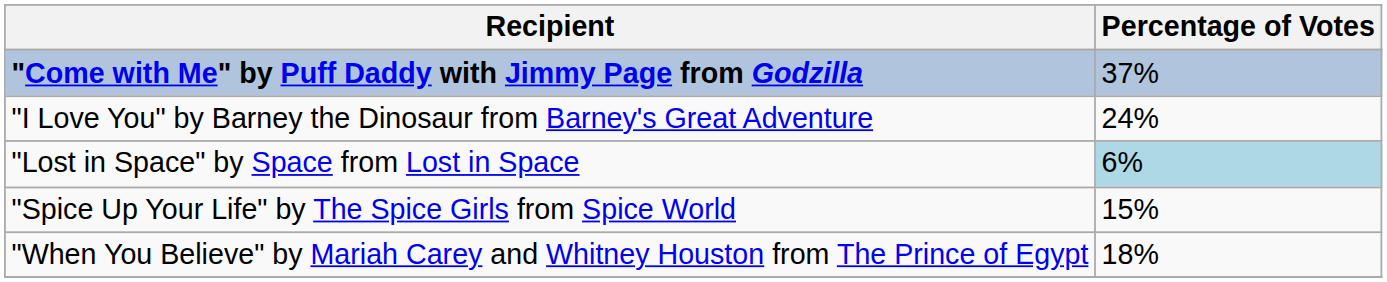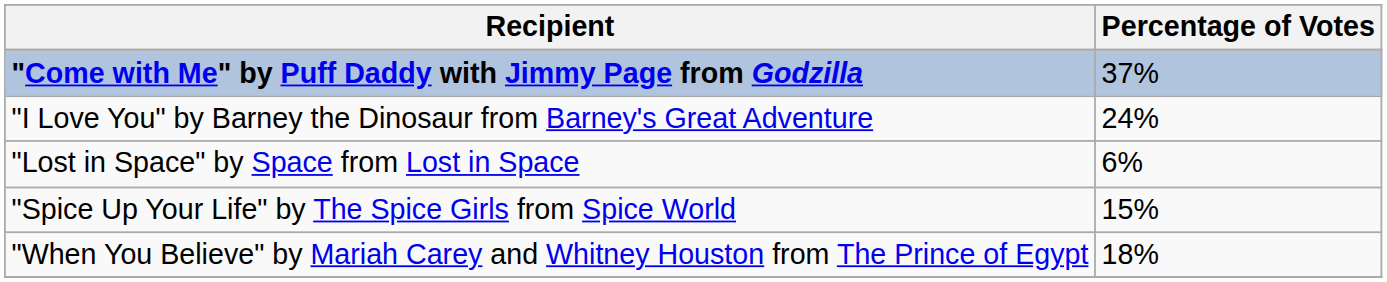(1122, 163) lightblue background -> (1122, 163) no background
